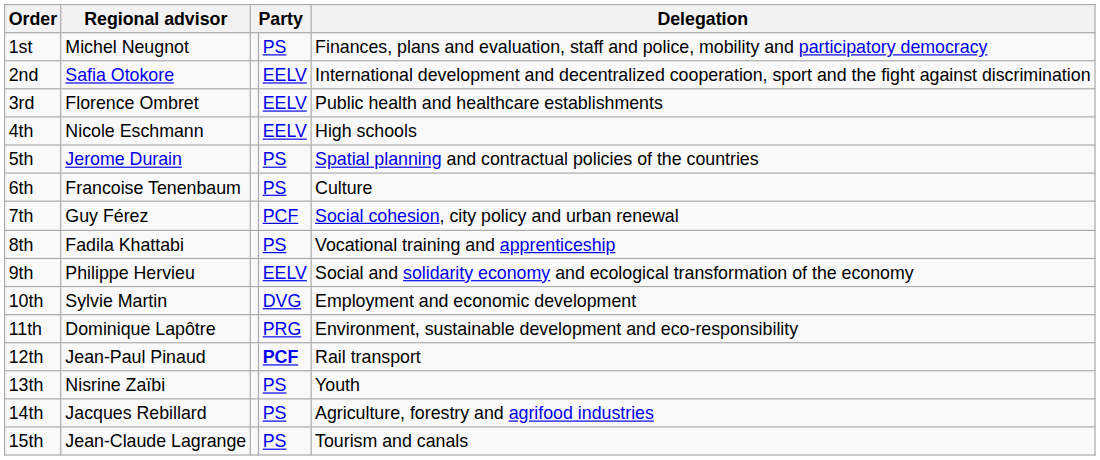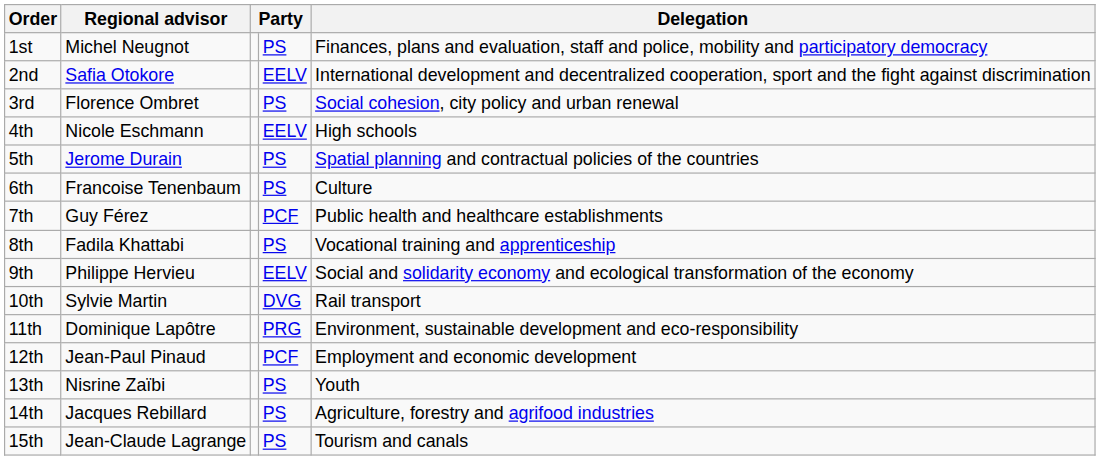(285, 103) EELV -> (275, 103) PS
(489, 103) Public health and healthcare establishments -> (497, 103) Social cohesion, city policy and urban renewal
(497, 216) Social cohesion, city policy and urban renewal -> (489, 216) Public health and healthcare establishments
(476, 300) Employment and economic development -> (368, 300) Rail transport
(280, 357) bold -> (280, 357) normal
(368, 357) Rail transport -> (476, 357) Employment and economic development
